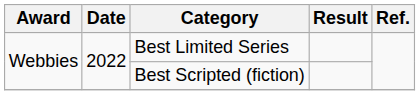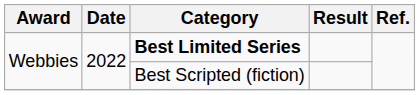(212, 47) normal -> (218, 47) bold
